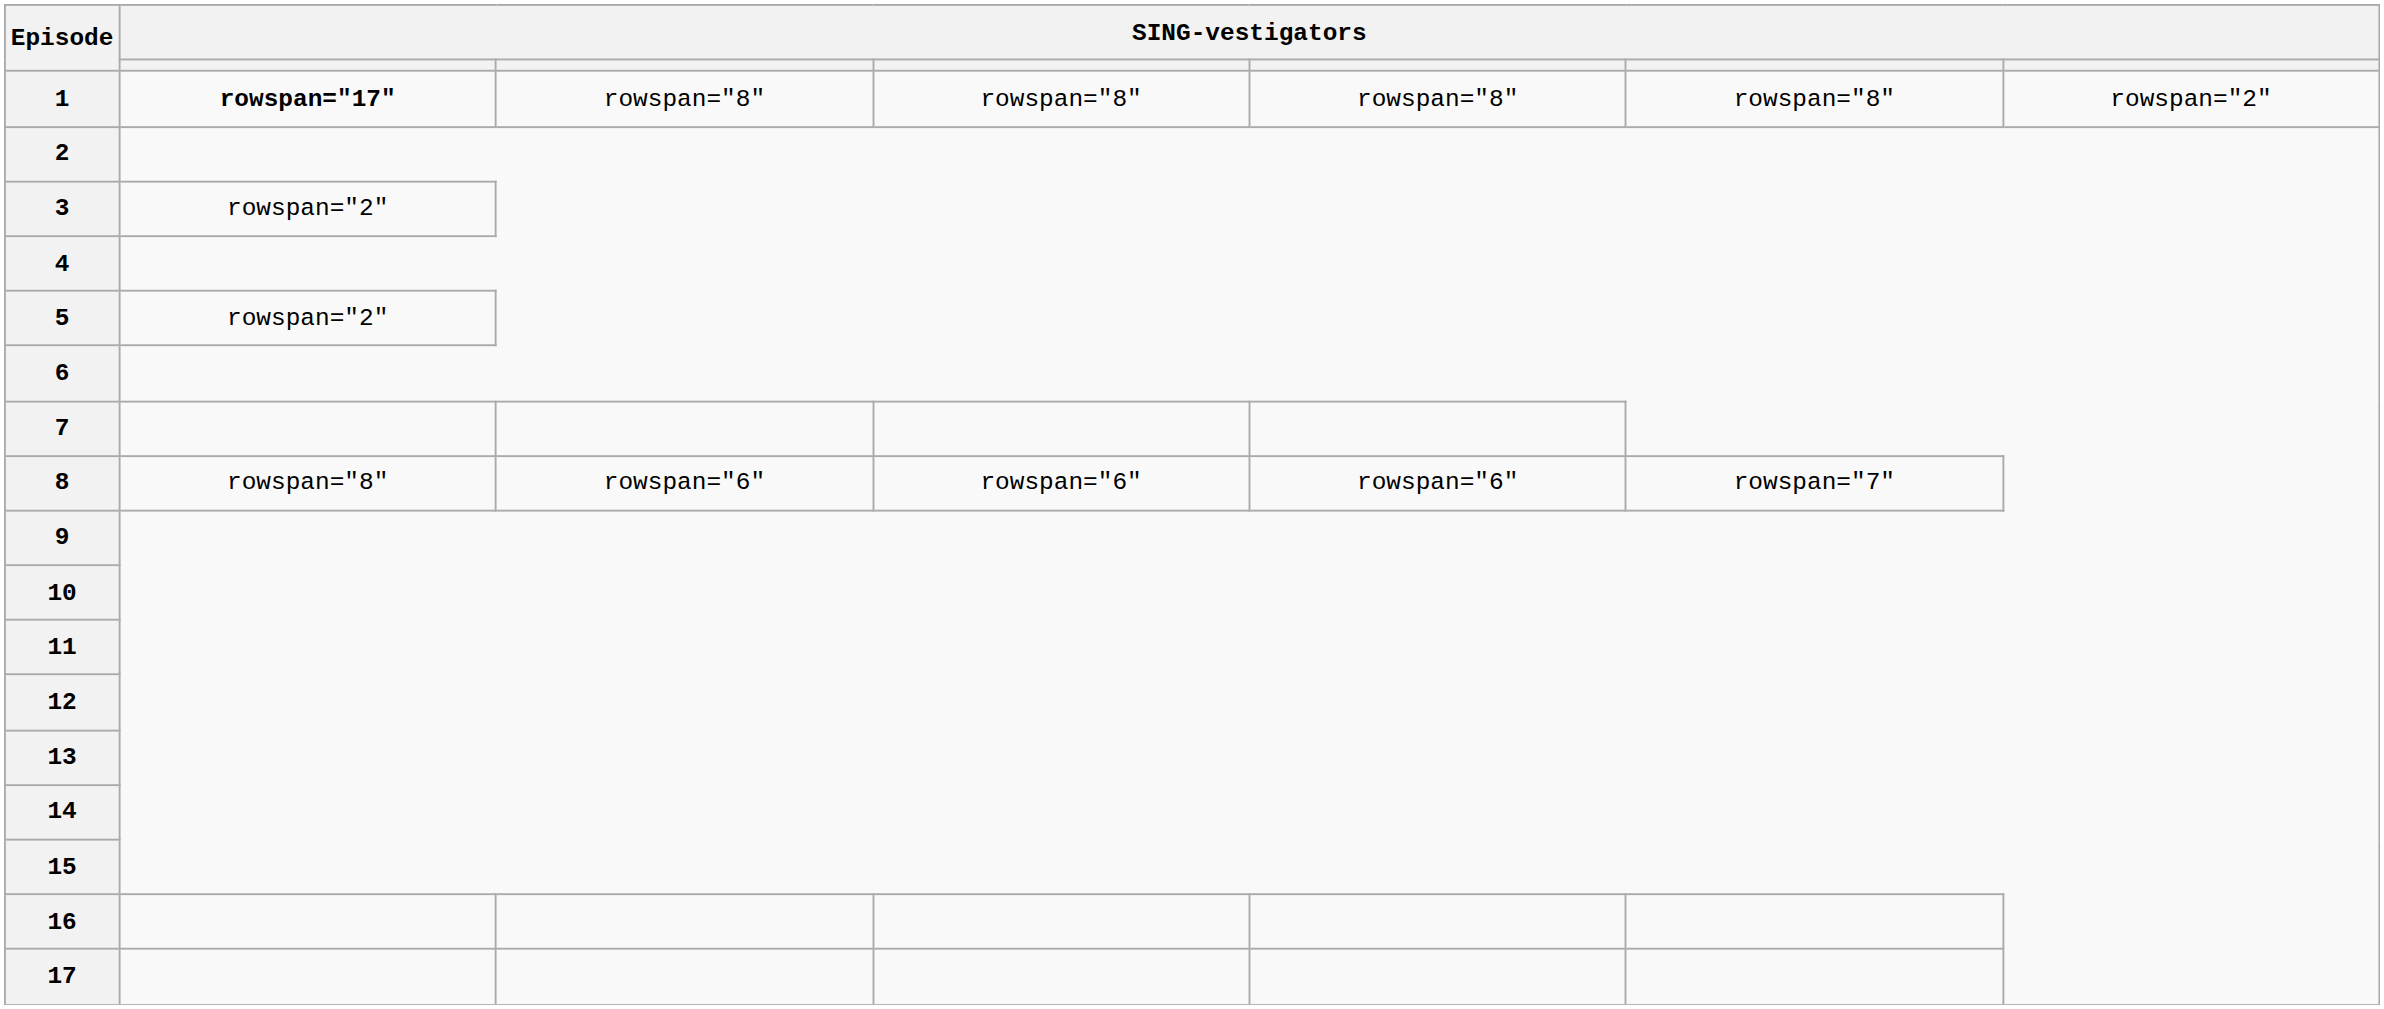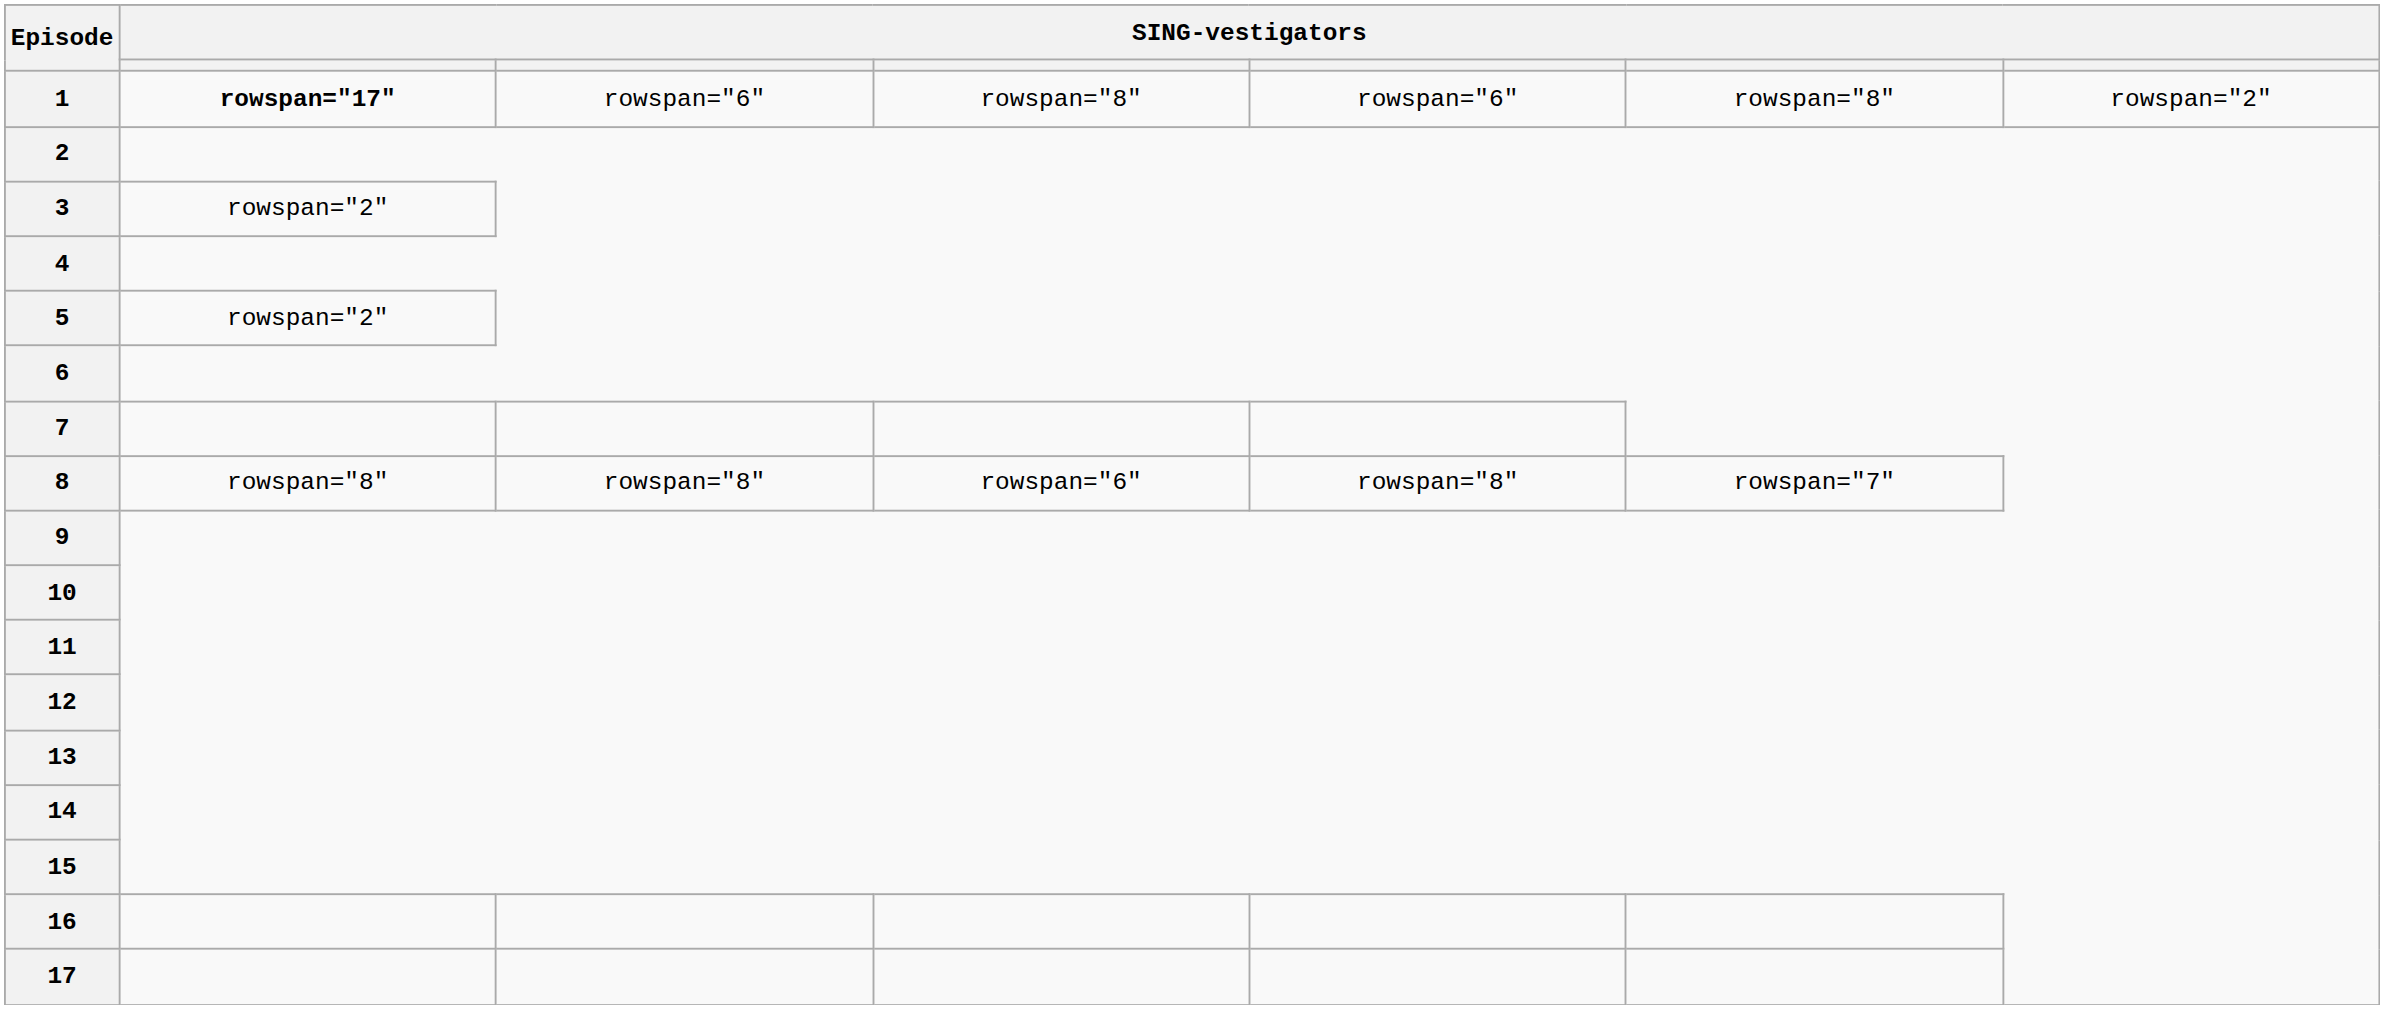(684, 99) rowspan="8" -> (684, 99) rowspan="6"
(1438, 99) rowspan="8" -> (1438, 99) rowspan="6"
(684, 483) rowspan="6" -> (684, 483) rowspan="8"
(1438, 483) rowspan="6" -> (1438, 483) rowspan="8"
